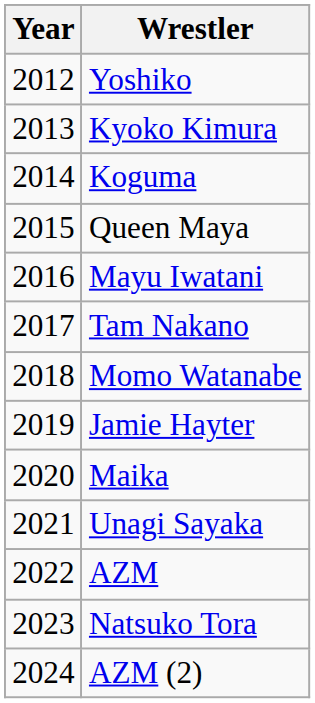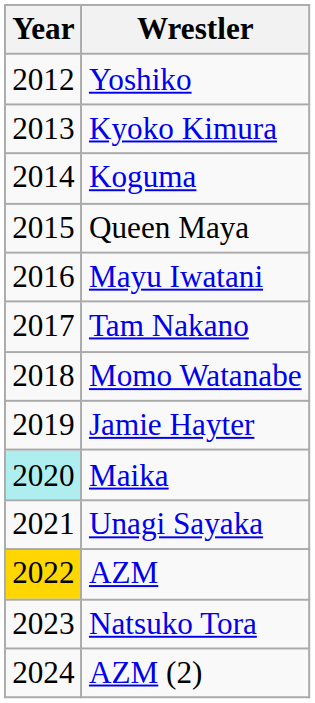(43, 474) no background -> (43, 474) paleturquoise background
(43, 573) no background -> (43, 573) gold background
